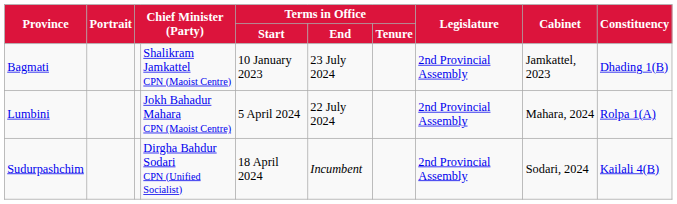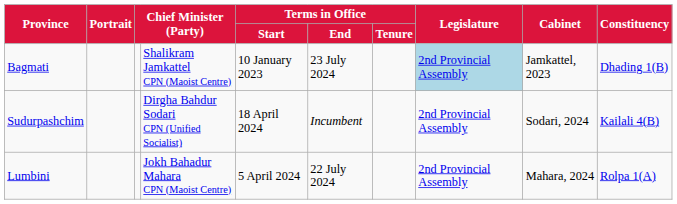(454, 67) no background -> (454, 67) lightblue background
rows swapped: (28, 114) <-> (46, 168)
